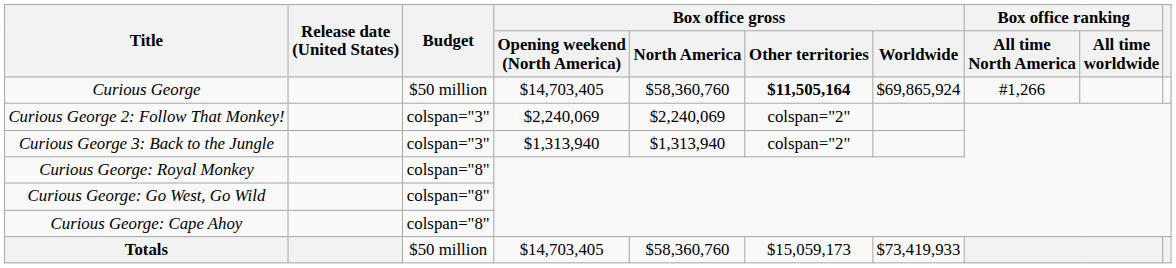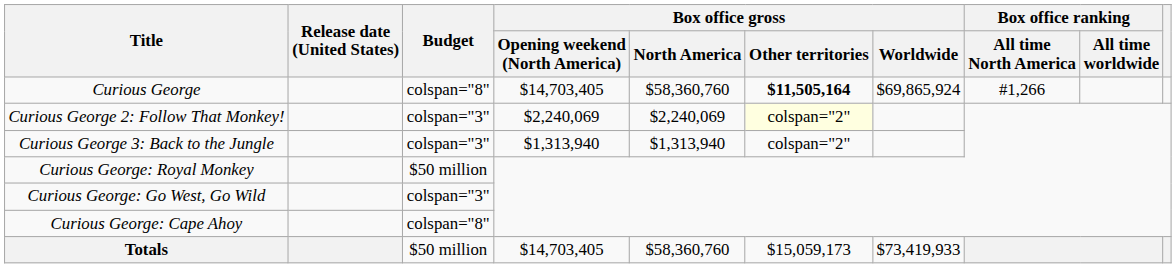(448, 90) $50 million -> (448, 90) colspan="8"
(809, 116) no background -> (809, 116) lightyellow background
(448, 169) colspan="8" -> (448, 169) $50 million
(448, 196) colspan="8" -> (448, 196) colspan="3"
